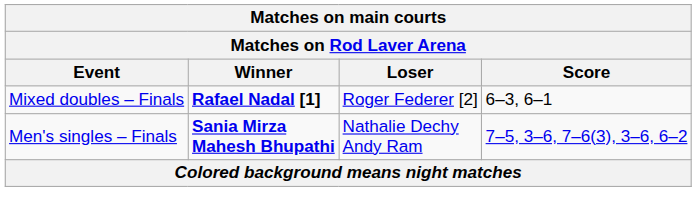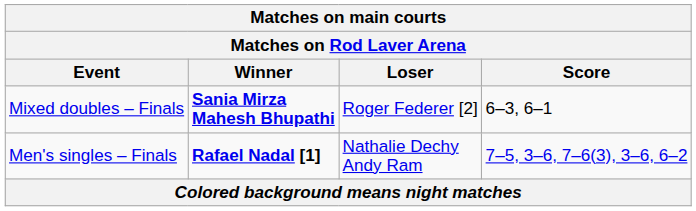(256, 99) Rafael Nadal [1] -> (263, 109) Sania Mirza Mahesh Bhupathi
(263, 136) Sania Mirza Mahesh Bhupathi -> (256, 155) Rafael Nadal [1]
